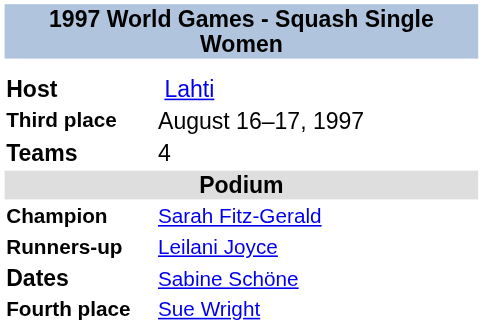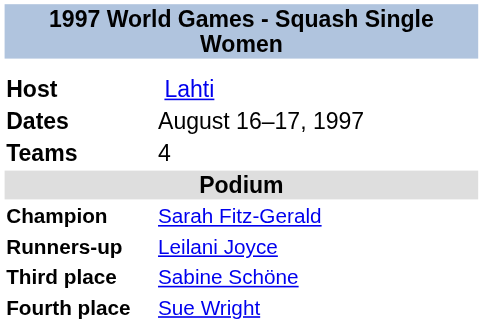(61, 120) Third place -> (38, 121) Dates
(38, 278) Dates -> (61, 277) Third place
